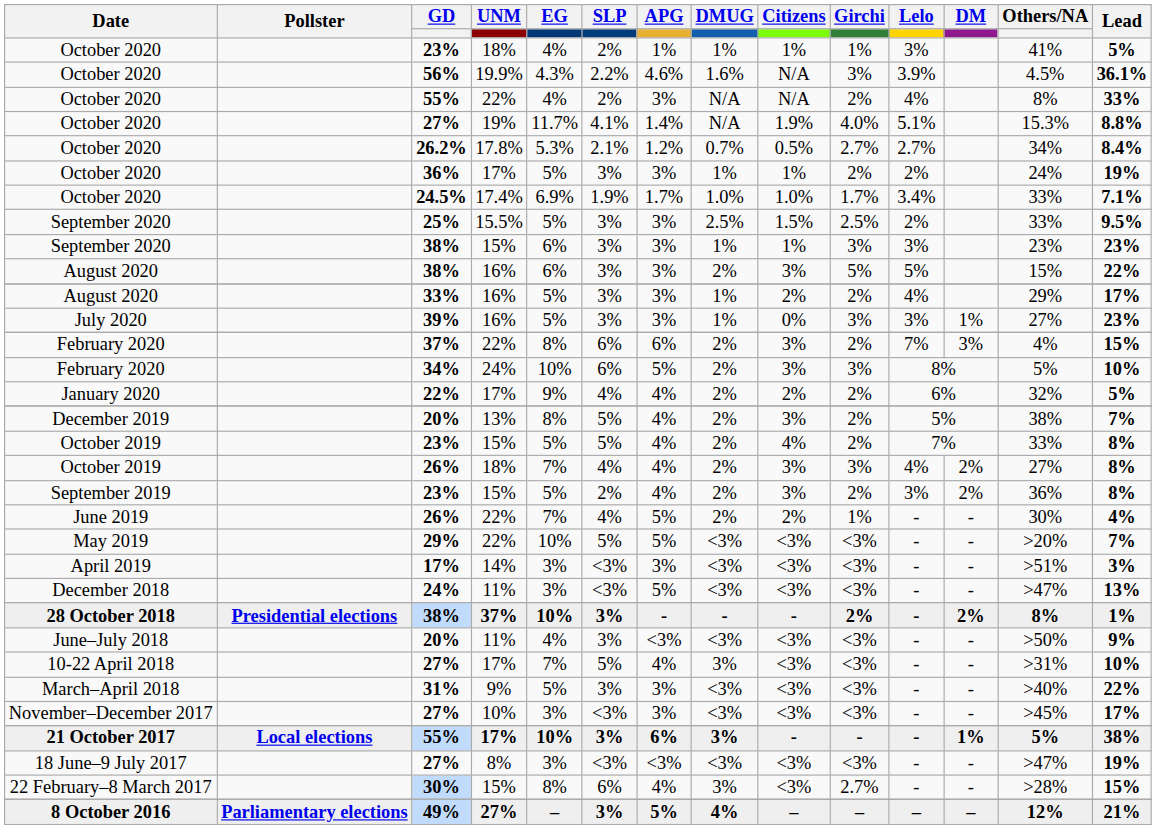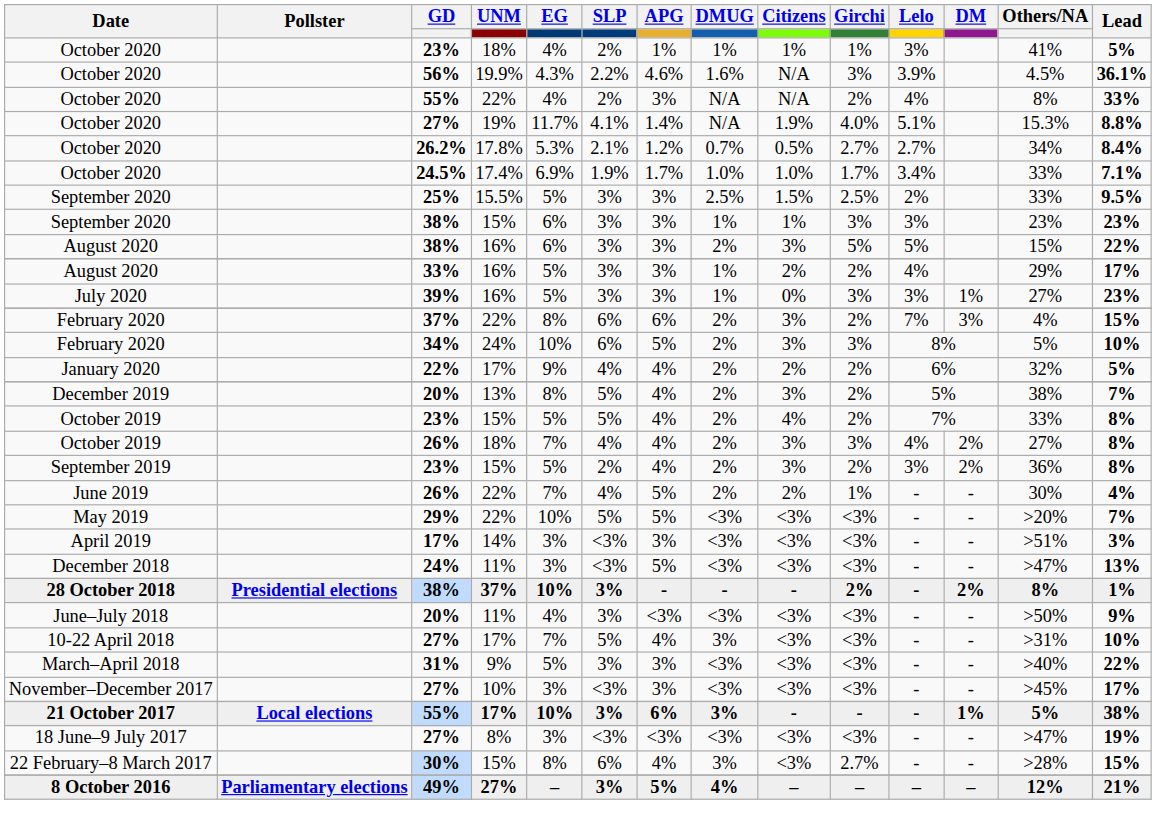- row: (111, 172)
